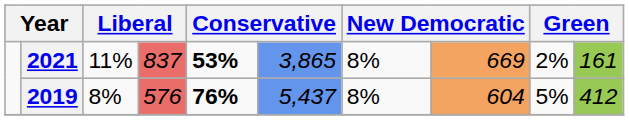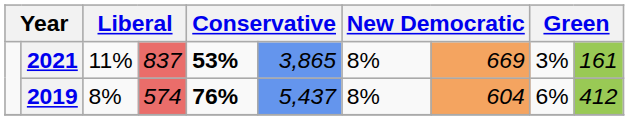(552, 60) 2% -> (552, 60) 3%
(162, 96) 576 -> (162, 96) 574
(552, 96) 5% -> (552, 96) 6%
